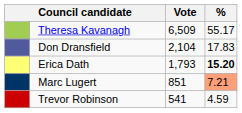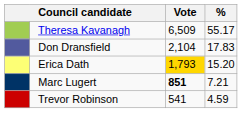(182, 64) no background -> (182, 64) gold background
(221, 64) bold -> (221, 64) normal
(177, 82) normal -> (177, 82) bold
(218, 82) lightsalmon background -> (218, 82) no background
